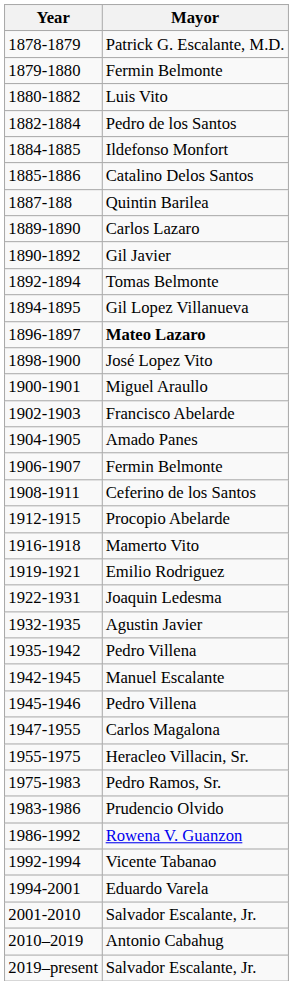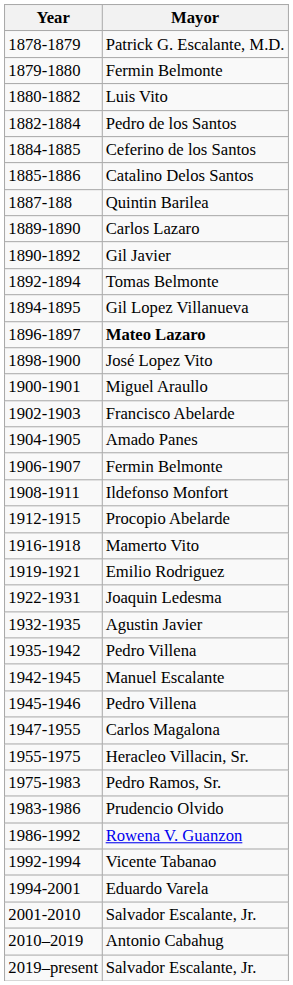(167, 149) Ildefonso Monfort -> (181, 149) Ceferino de los Santos
(181, 492) Ceferino de los Santos -> (167, 492) Ildefonso Monfort
